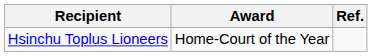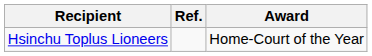columns swapped: (252, 16) <-> (350, 16)
